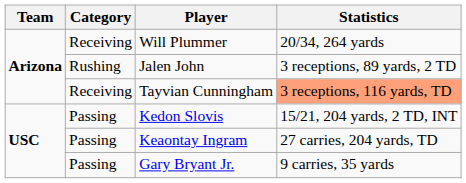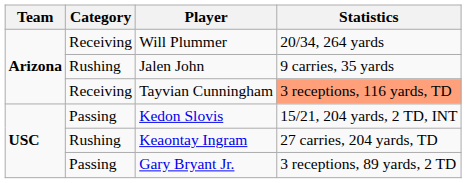(368, 66) 3 receptions, 89 yards, 2 TD -> (337, 66) 9 carries, 35 yards
(93, 140) Passing -> (95, 140) Rushing
(337, 165) 9 carries, 35 yards -> (368, 165) 3 receptions, 89 yards, 2 TD
